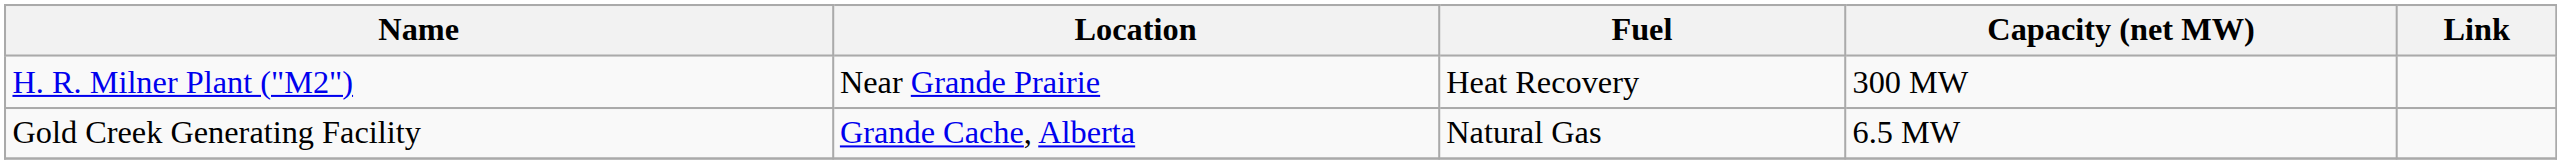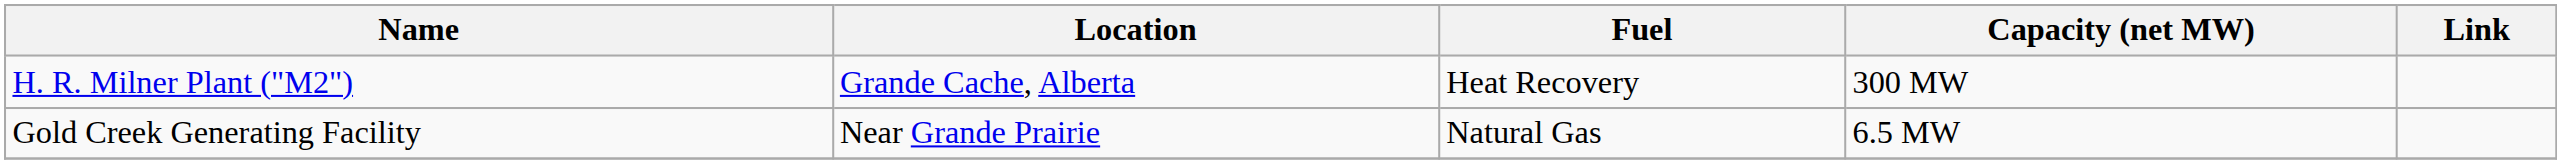(970, 81) Near Grande Prairie -> (988, 81) Grande Cache, Alberta
(988, 132) Grande Cache, Alberta -> (970, 132) Near Grande Prairie
